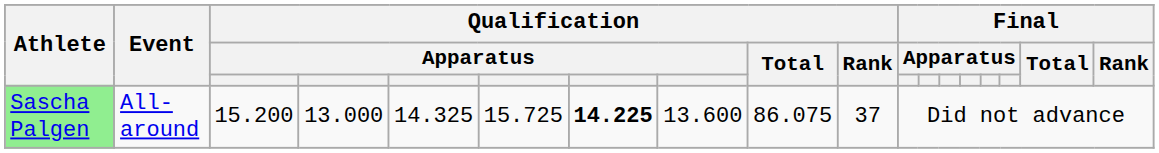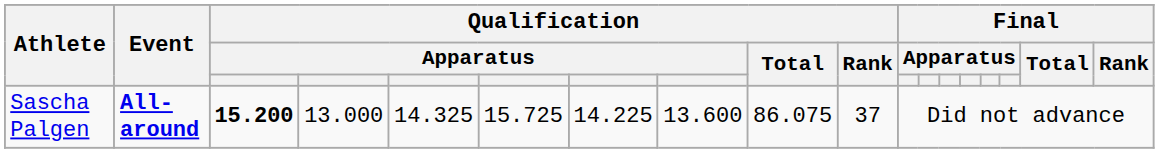(50, 116) lightgreen background -> (50, 116) no background
(160, 116) normal -> (160, 116) bold
(254, 116) normal -> (254, 116) bold
(613, 116) bold -> (613, 116) normal
